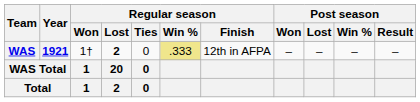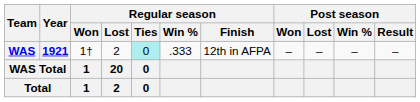(117, 51) bold -> (117, 51) normal
(146, 51) no background -> (146, 51) paleturquoise background
(180, 51) khaki background -> (180, 51) no background
